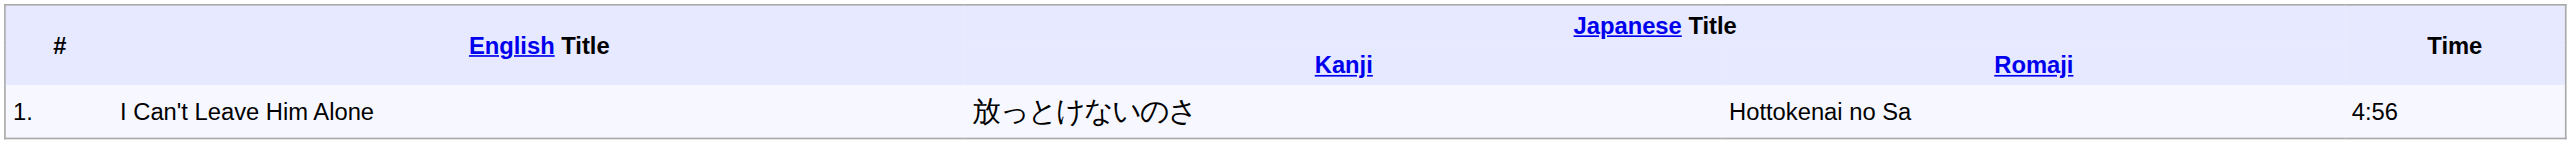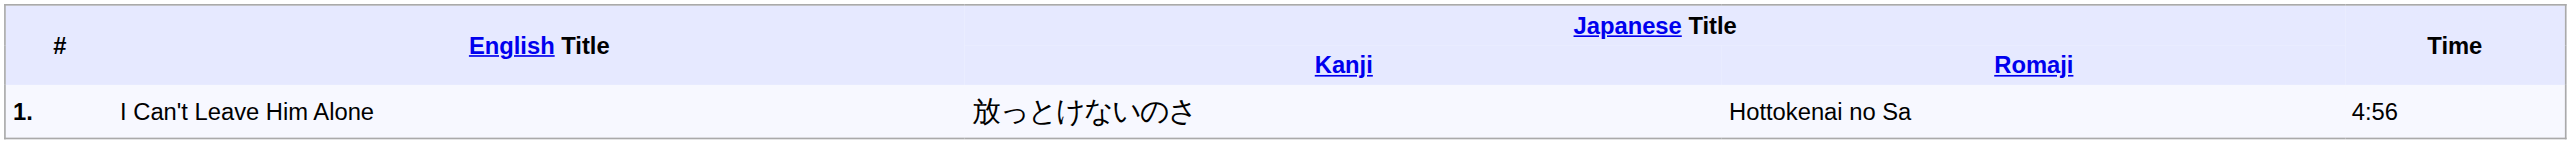(23, 111) normal -> (23, 111) bold
